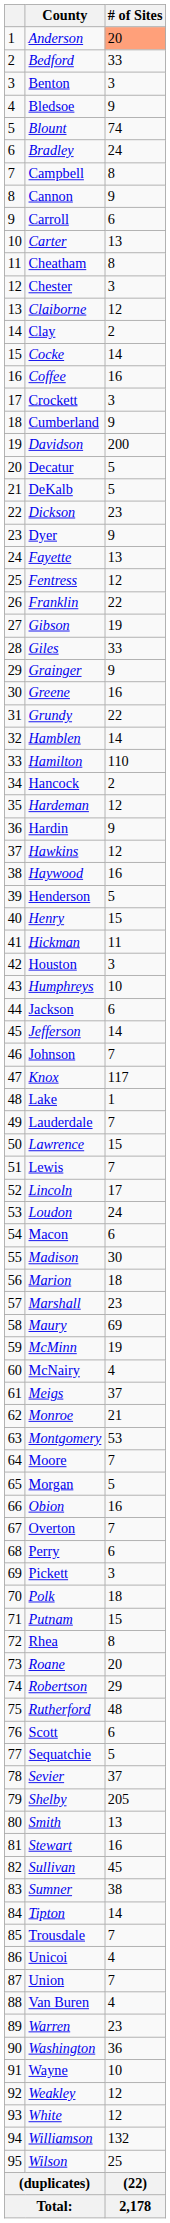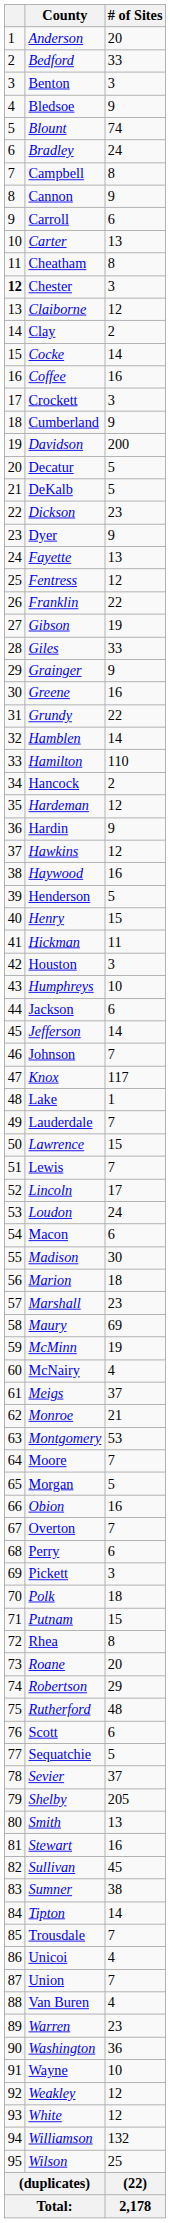(115, 38) lightsalmon background -> (115, 38) no background
(15, 286) normal -> (15, 286) bold
